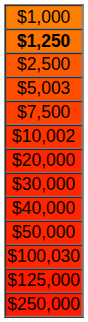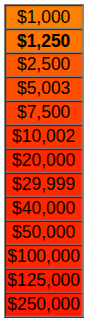(44, 184) $30,000 -> (44, 184) $29,999
(44, 256) $100,030 -> (44, 256) $100,000
